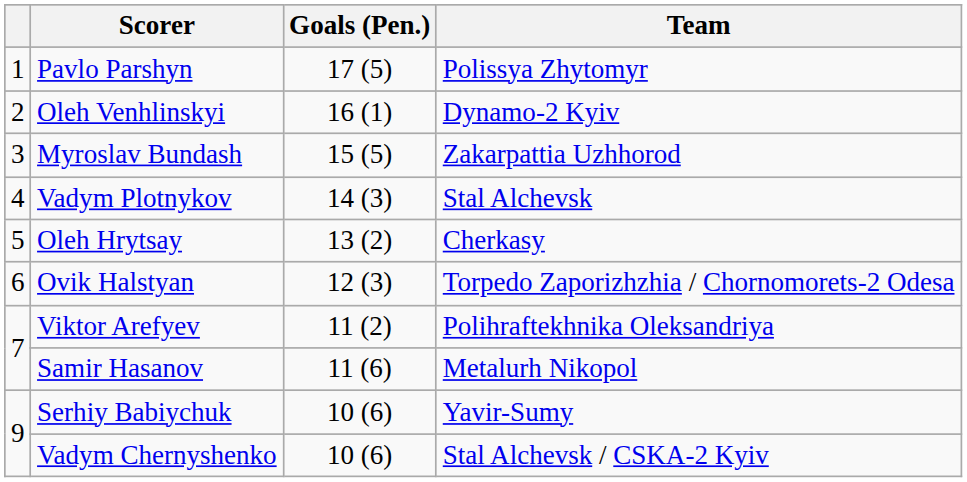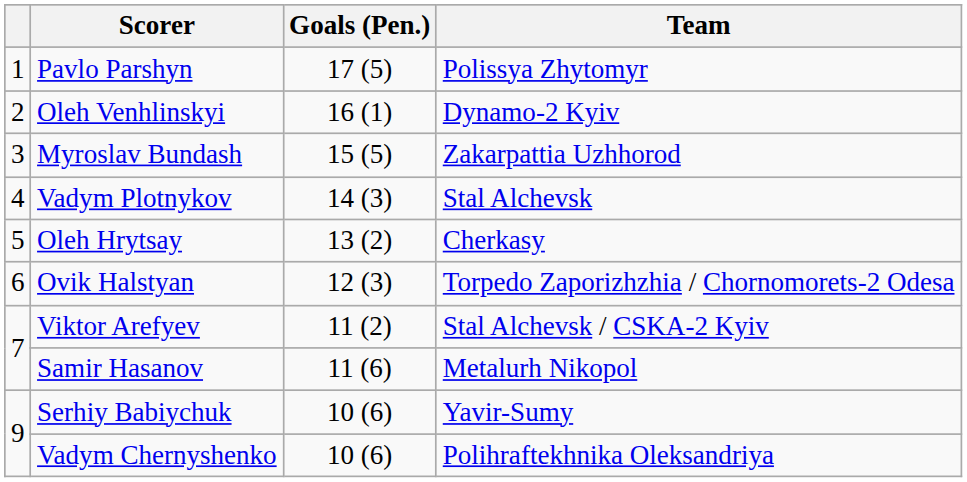(608, 326) Polihraftekhnika Oleksandriya -> (606, 326) Stal Alchevsk / CSKA-2 Kyiv
(606, 454) Stal Alchevsk / CSKA-2 Kyiv -> (608, 454) Polihraftekhnika Oleksandriya
